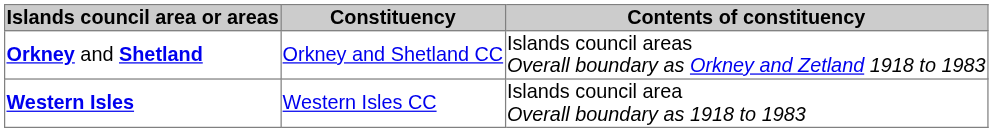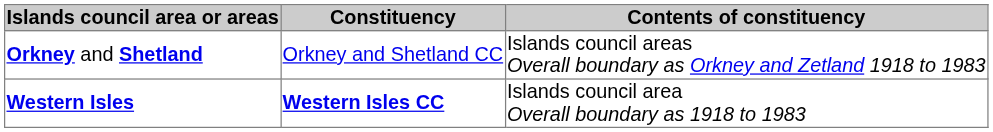(360, 103) normal -> (363, 103) bold
